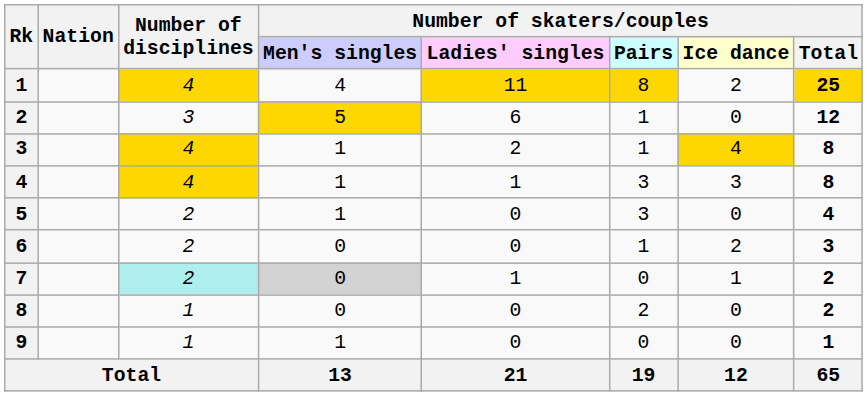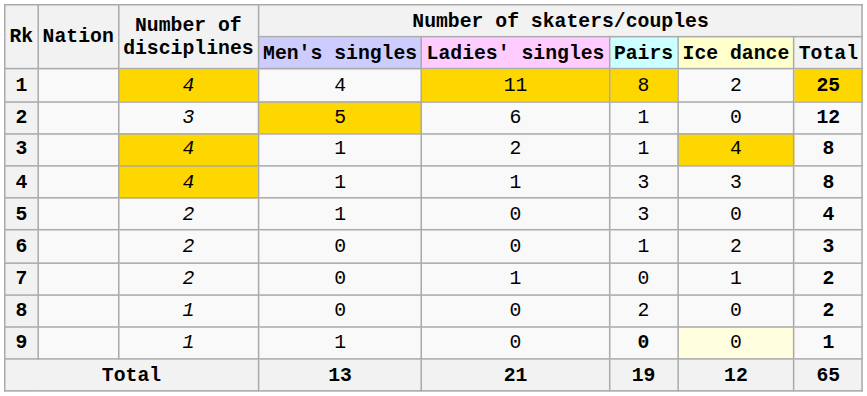(188, 279) paleturquoise background -> (188, 279) no background
(340, 279) lightgrey background -> (340, 279) no background
(644, 343) normal -> (644, 343) bold
(736, 343) no background -> (736, 343) lightyellow background
